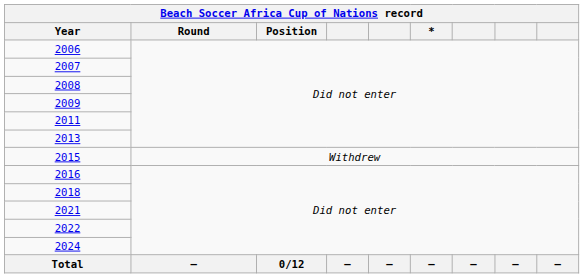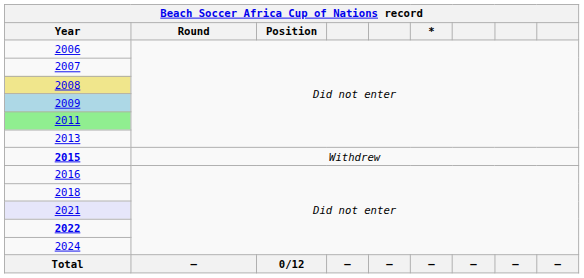(68, 85) no background -> (68, 85) khaki background
(68, 103) no background -> (68, 103) lightblue background
(68, 120) no background -> (68, 120) lightgreen background
(68, 156) normal -> (68, 156) bold
(68, 210) no background -> (68, 210) lavender background
(68, 228) normal -> (68, 228) bold
